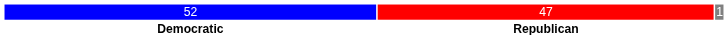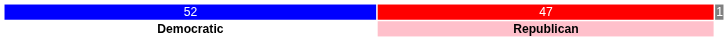(546, 28) no background -> (546, 28) pink background
